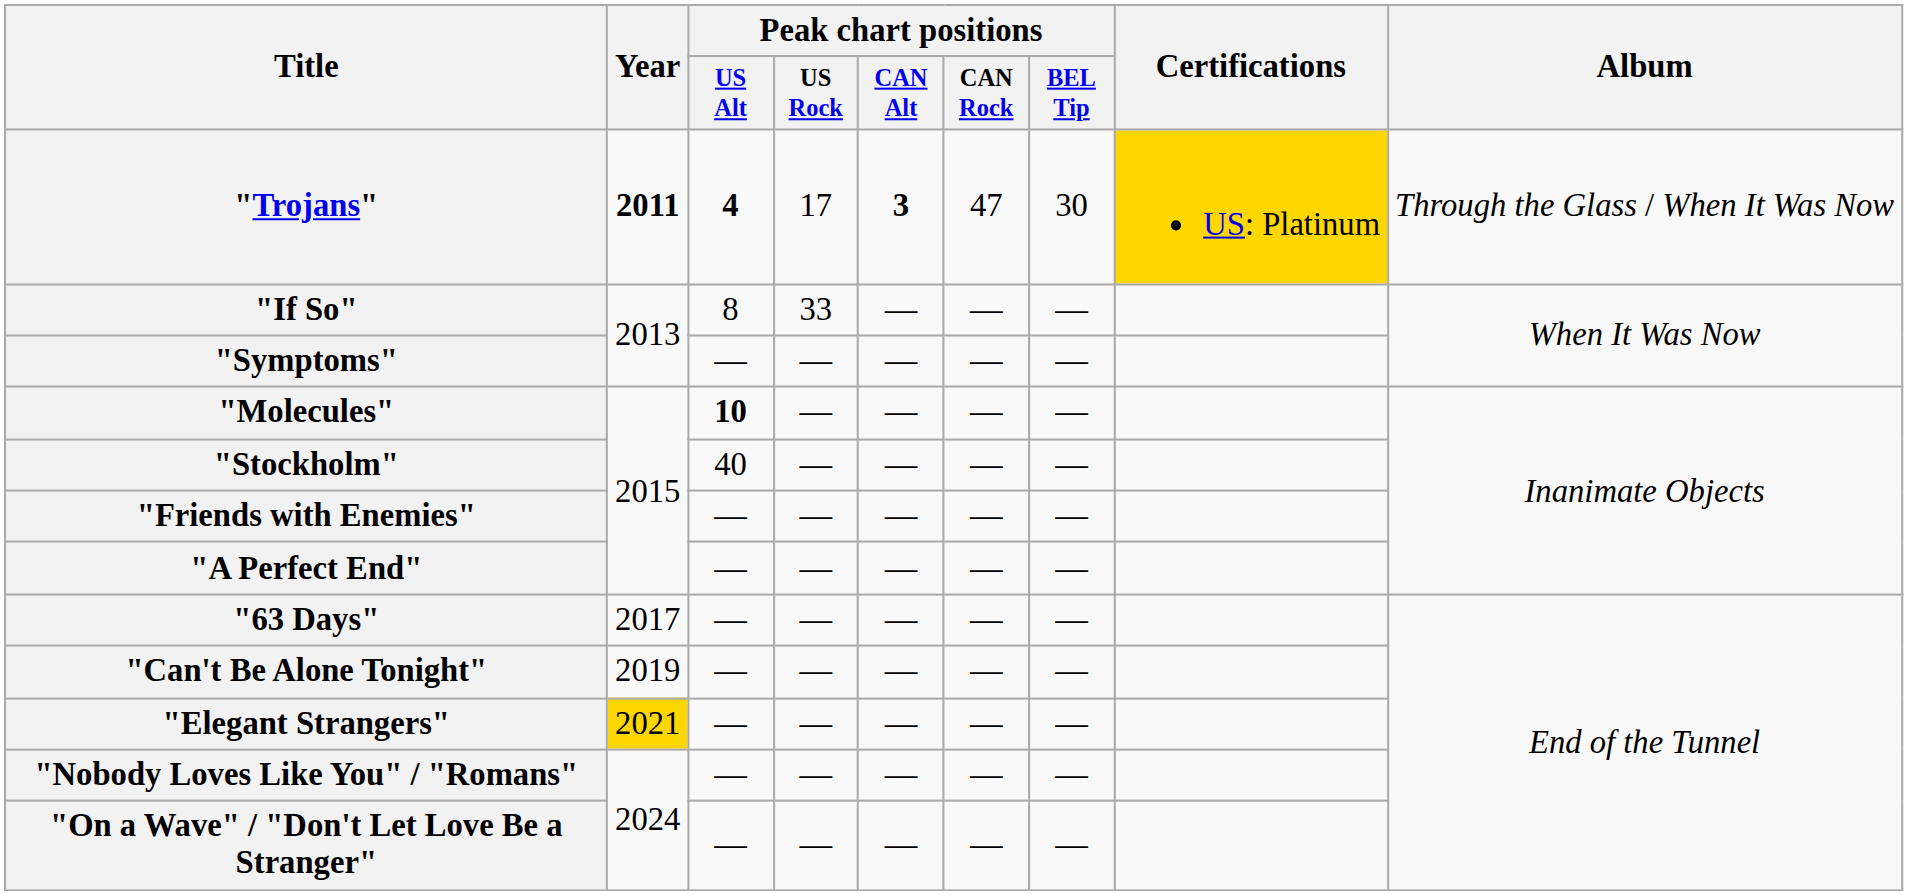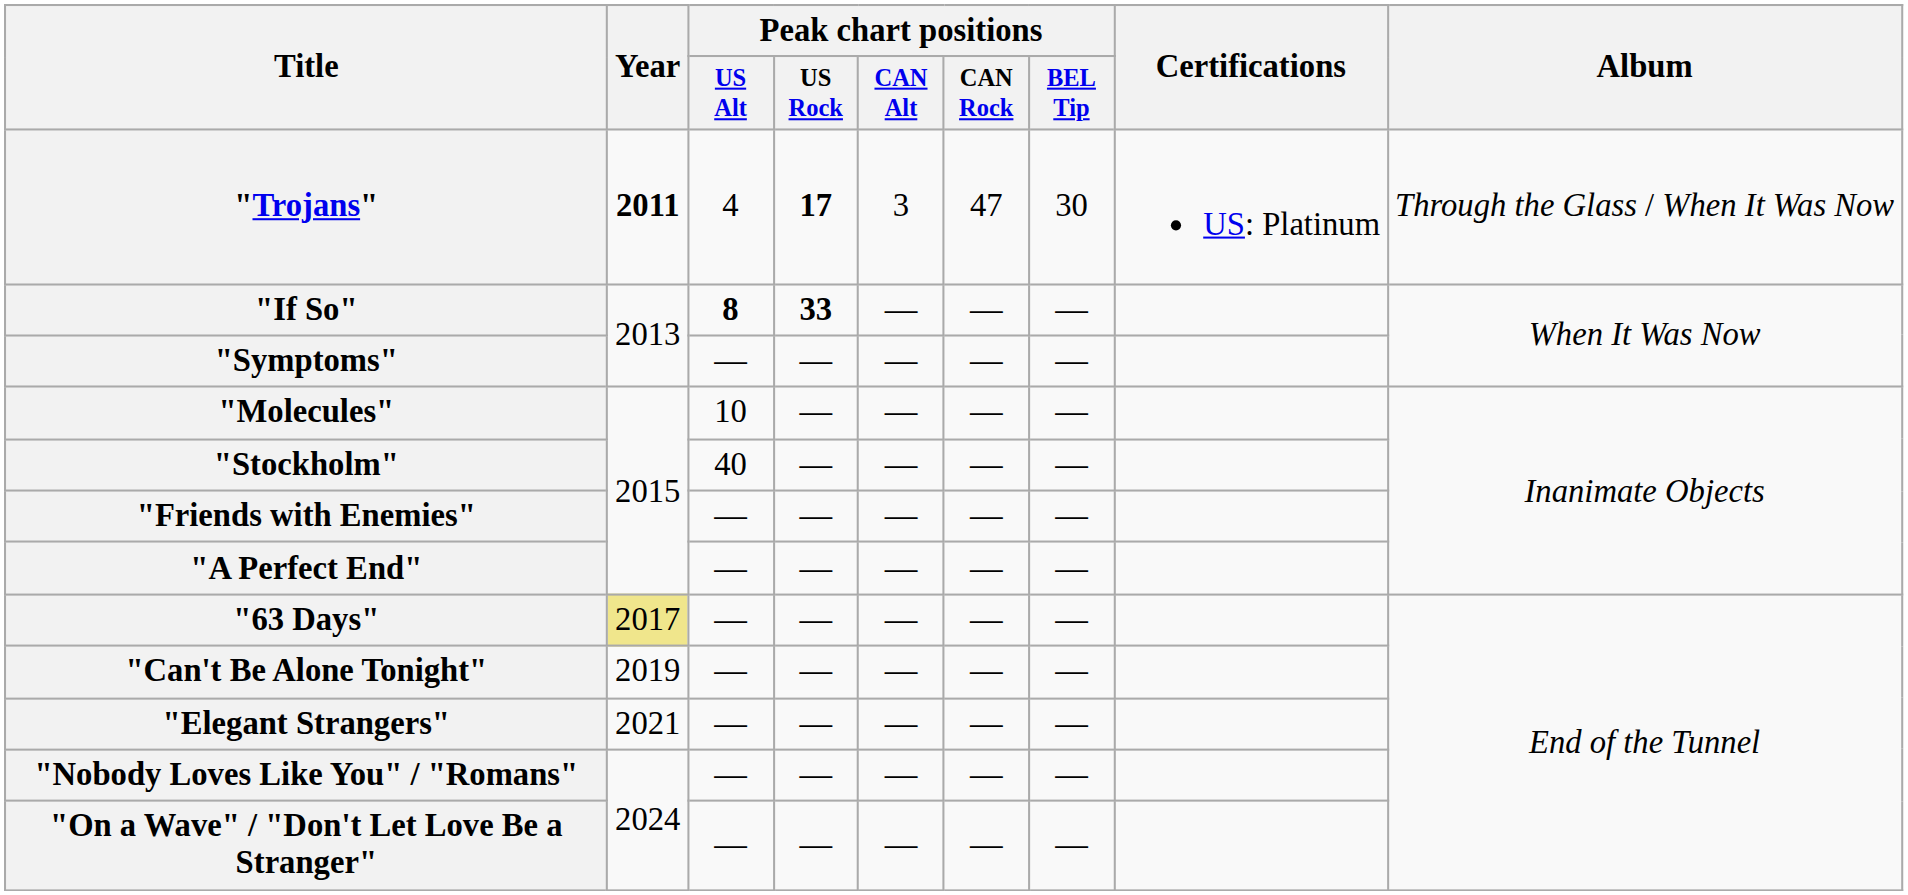(731, 206) bold -> (731, 206) normal
(816, 206) normal -> (816, 206) bold
(901, 206) bold -> (901, 206) normal
(1251, 225) gold background -> (1251, 225) no background
(731, 308) normal -> (731, 308) bold
(816, 308) normal -> (816, 308) bold
(731, 412) bold -> (731, 412) normal
(648, 619) no background -> (648, 619) khaki background
(648, 723) gold background -> (648, 723) no background
